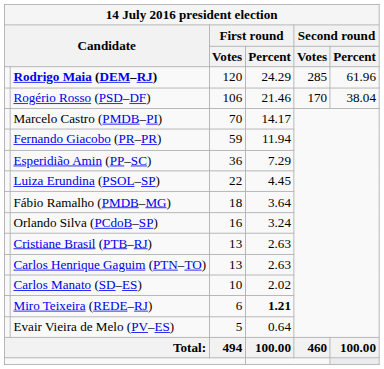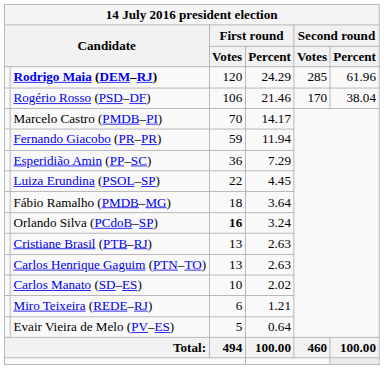(236, 222) normal -> (236, 222) bold
(280, 306) bold -> (280, 306) normal
